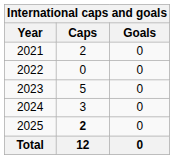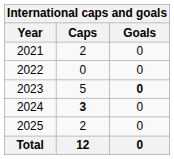(140, 88) normal -> (140, 88) bold
(83, 107) normal -> (83, 107) bold
(83, 126) bold -> (83, 126) normal
